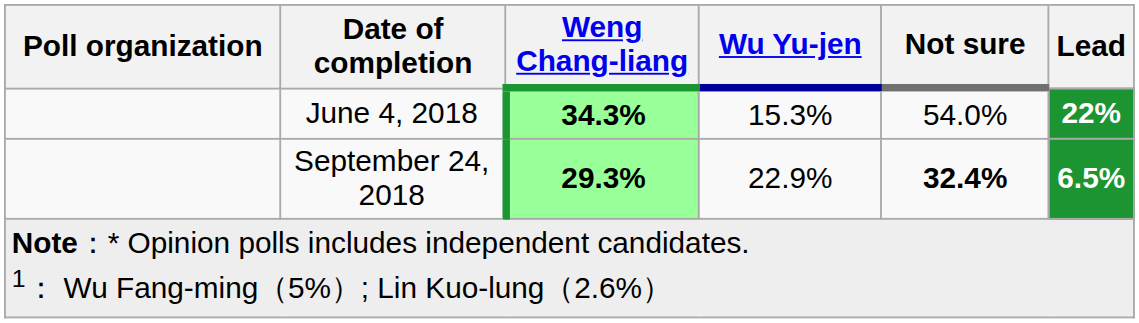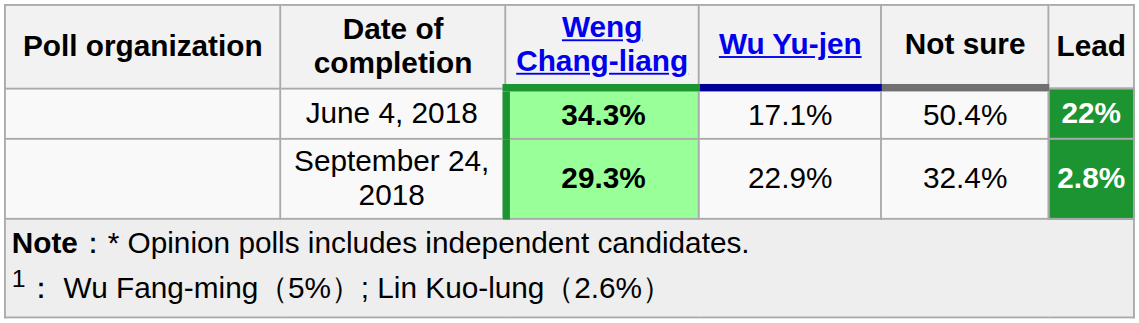(790, 114) 15.3% -> (790, 114) 17.1%
(965, 114) 54.0% -> (965, 114) 50.4%
(965, 178) bold -> (965, 178) normal
(1091, 178) 6.5% -> (1091, 178) 2.8%
